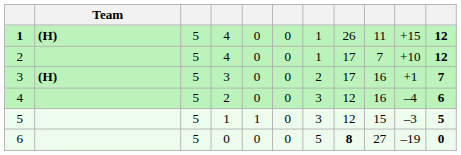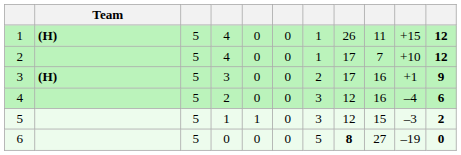(20, 35) bold -> (20, 35) normal
(441, 77) 7 -> (441, 77) 9
(441, 118) 5 -> (441, 118) 2
